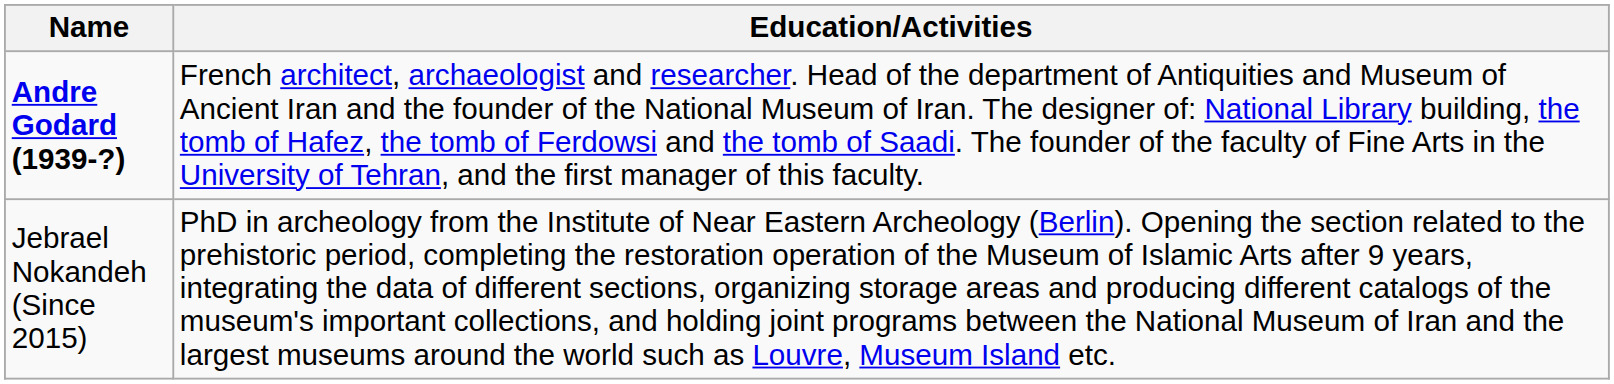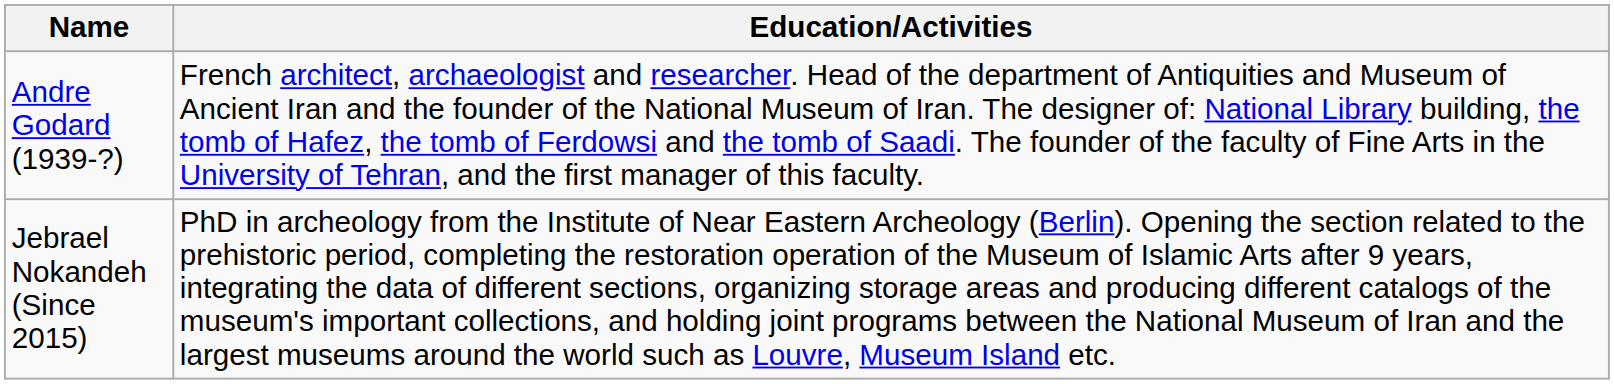(69, 124) bold -> (68, 124) normal
